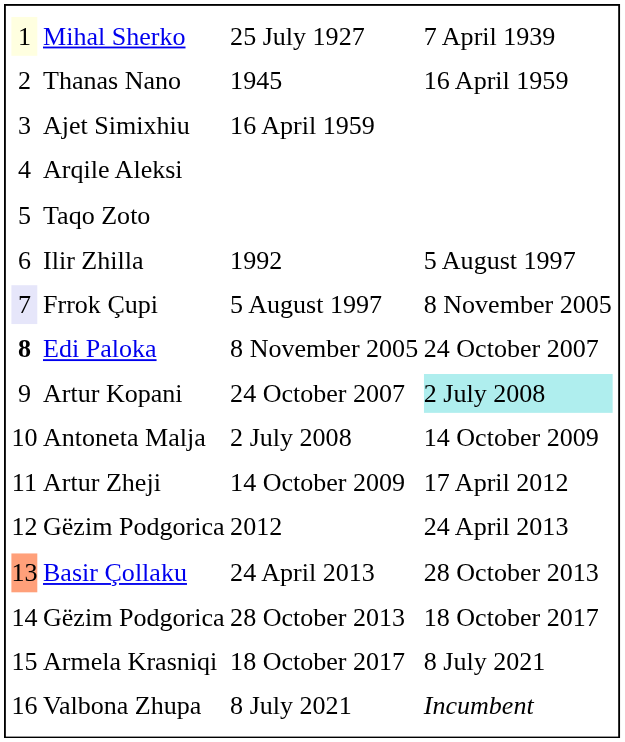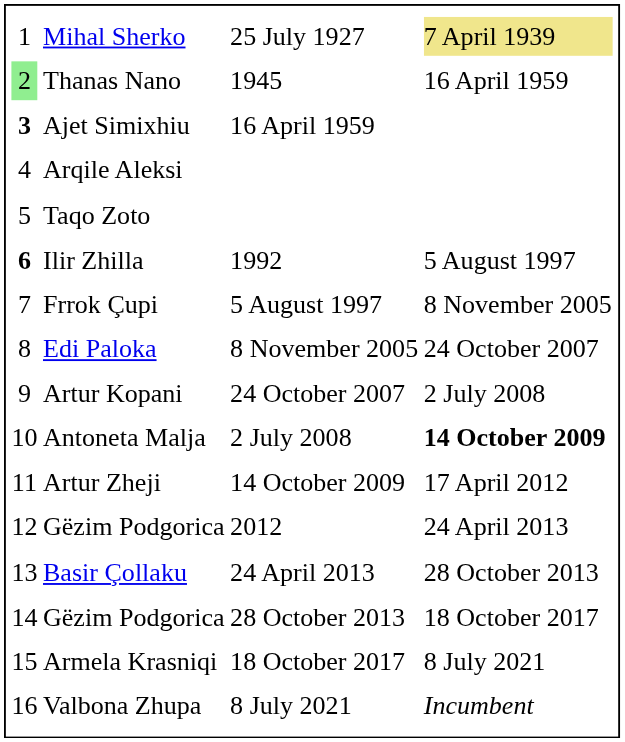(24, 35) lightyellow background -> (24, 35) no background
(490, 35) no background -> (490, 35) khaki background
(24, 80) no background -> (24, 80) lightgreen background
(24, 125) normal -> (24, 125) bold
(24, 259) normal -> (24, 259) bold
(24, 303) lavender background -> (24, 303) no background
(24, 348) bold -> (24, 348) normal
(484, 393) paleturquoise background -> (484, 393) no background
(511, 437) normal -> (515, 437) bold
(24, 571) lightsalmon background -> (24, 571) no background
